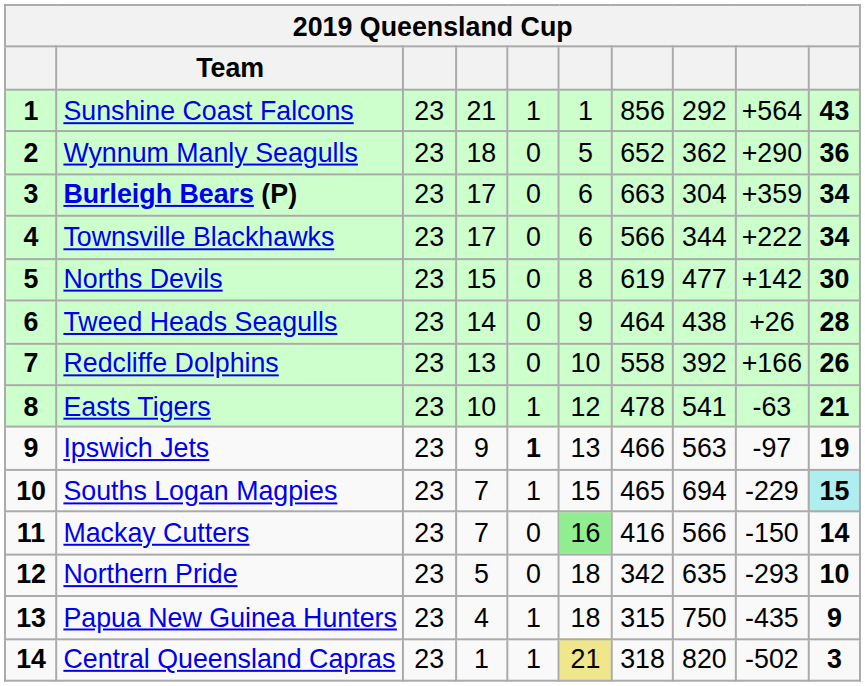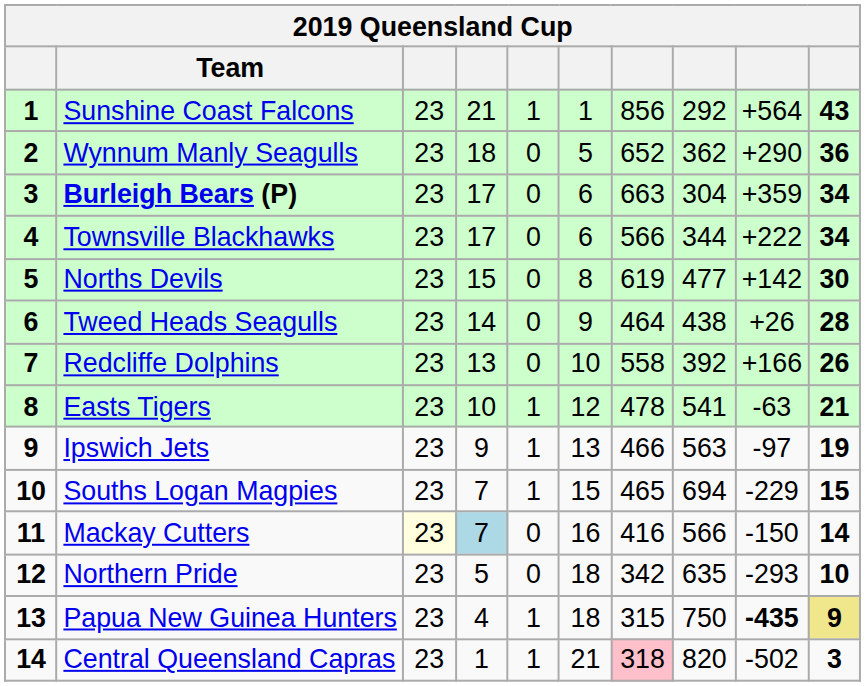(533, 448) bold -> (533, 448) normal
(834, 490) paleturquoise background -> (834, 490) no background
(429, 532) no background -> (429, 532) lightyellow background
(481, 532) no background -> (481, 532) lightblue background
(585, 532) lightgreen background -> (585, 532) no background
(772, 617) normal -> (772, 617) bold
(834, 617) no background -> (834, 617) khaki background
(585, 659) khaki background -> (585, 659) no background
(642, 659) no background -> (642, 659) pink background
